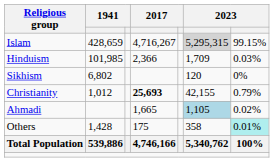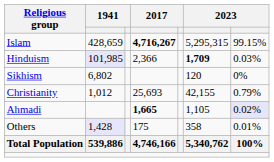(154, 42) normal -> (154, 42) bold
(207, 42) lightgrey background -> (207, 42) no background
(105, 59) no background -> (105, 59) lavender background
(197, 59) normal -> (197, 59) bold
(147, 93) bold -> (147, 93) normal
(145, 110) normal -> (145, 110) bold
(197, 110) lightblue background -> (197, 110) no background
(247, 110) no background -> (247, 110) lavender background
(100, 127) no background -> (100, 127) lavender background
(247, 127) paleturquoise background -> (247, 127) no background
